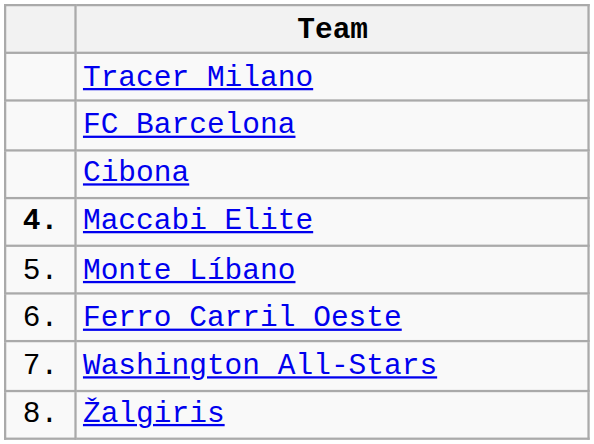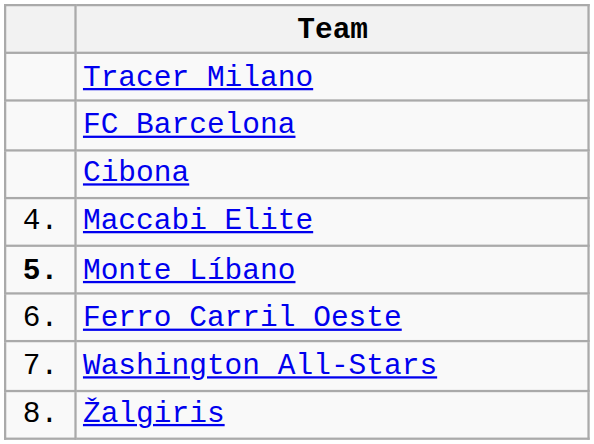(41, 222) bold -> (41, 222) normal
(41, 270) normal -> (41, 270) bold
